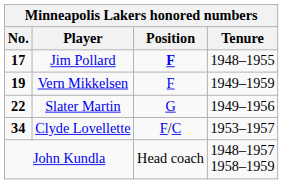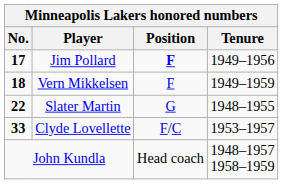(243, 60) 1948–1955 -> (243, 60) 1949–1956
(18, 83) 19 -> (18, 83) 18
(243, 106) 1949–1956 -> (243, 106) 1948–1955
(18, 128) 34 -> (18, 128) 33
